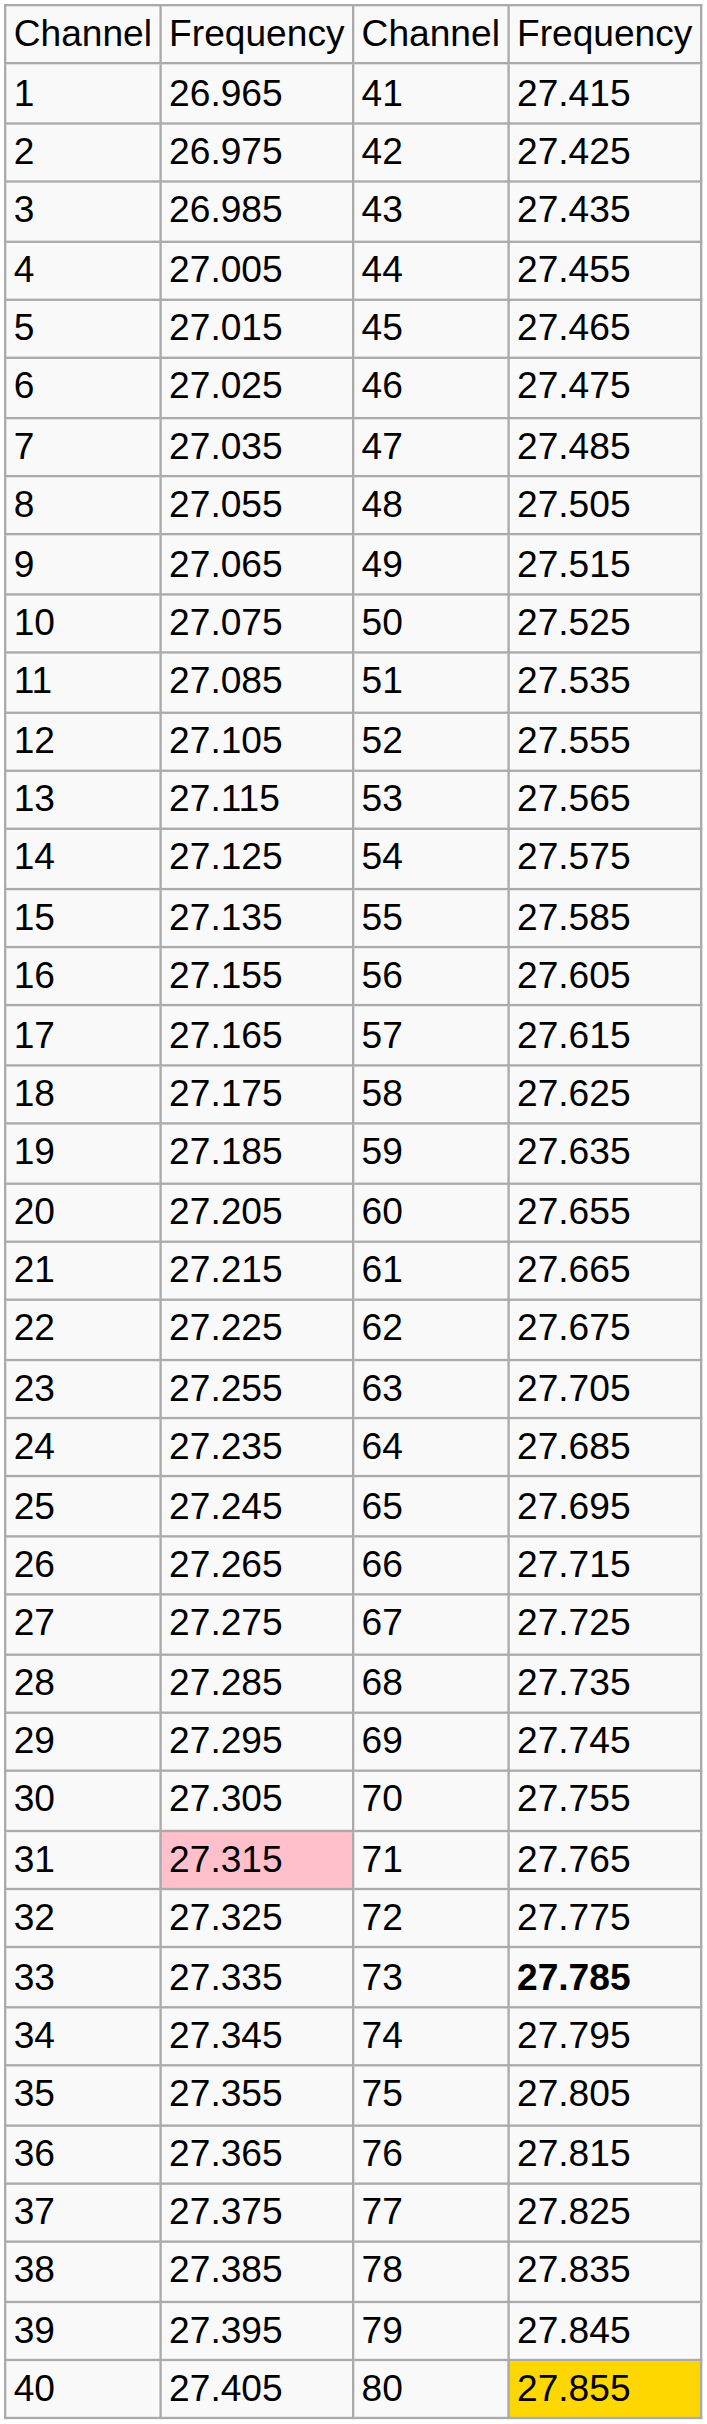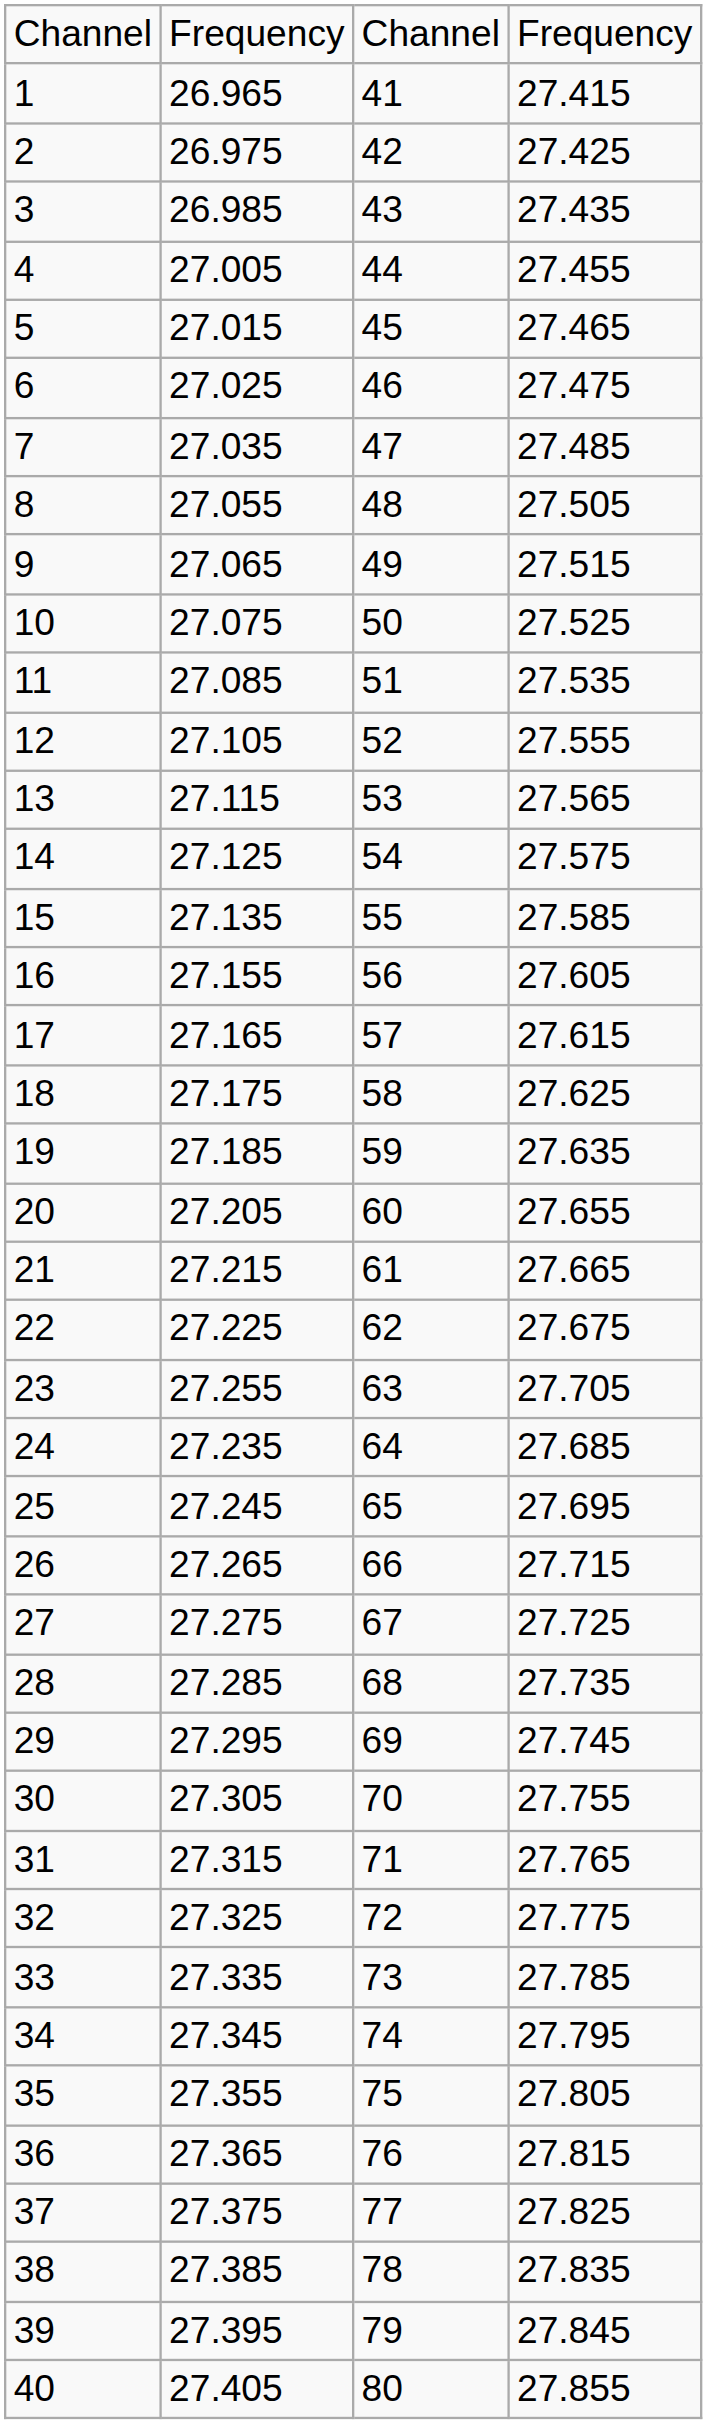(226, 1858) pink background -> (226, 1858) no background
(574, 1976) bold -> (574, 1976) normal
(574, 2388) gold background -> (574, 2388) no background
